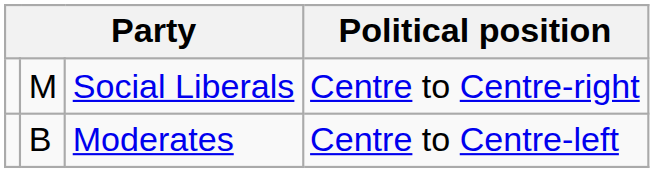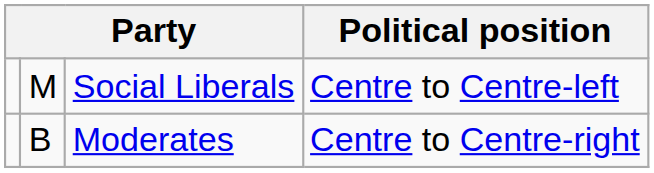(475, 85) Centre to Centre-right -> (464, 85) Centre to Centre-left
(464, 139) Centre to Centre-left -> (475, 139) Centre to Centre-right
